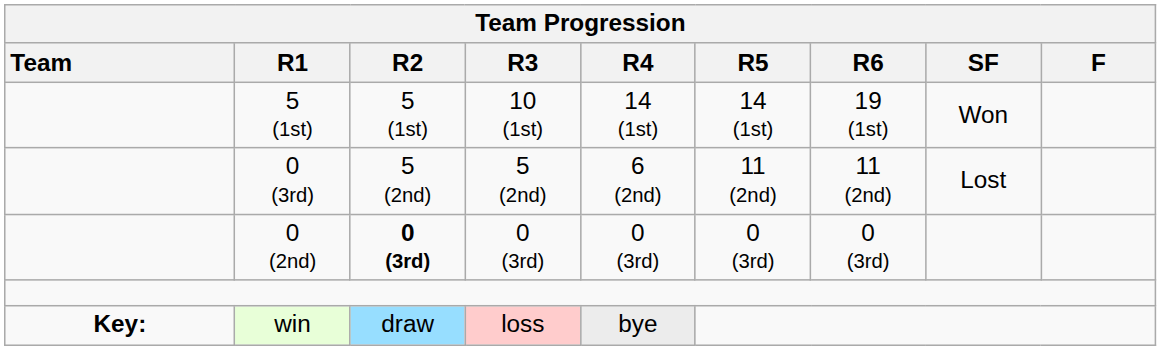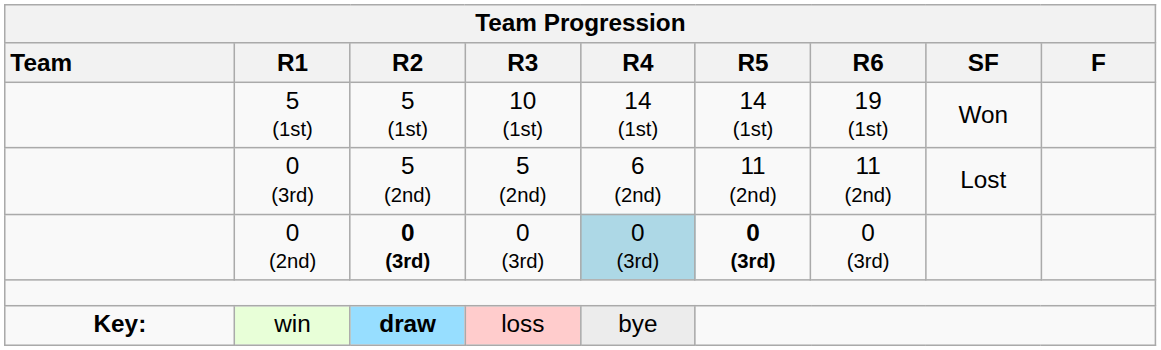(638, 246) no background -> (638, 246) lightblue background
(753, 246) normal -> (753, 246) bold
(408, 325) normal -> (408, 325) bold
